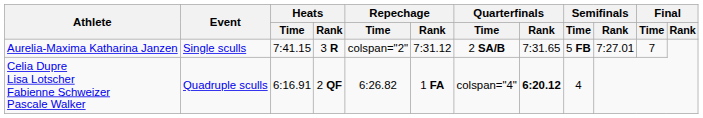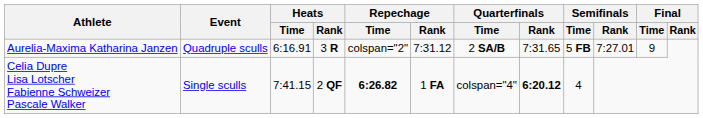(215, 49) Single sculls -> (225, 49) Quadruple sculls
(292, 49) 7:41.15 -> (292, 49) 6:16.91
(652, 49) 7 -> (652, 49) 9
(225, 86) Quadruple sculls -> (215, 86) Single sculls
(292, 86) 6:16.91 -> (292, 86) 7:41.15
(378, 86) normal -> (378, 86) bold
